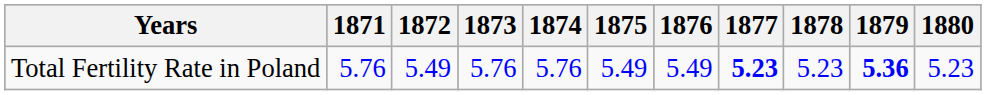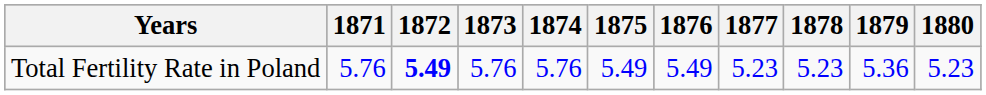(428, 67) normal -> (428, 67) bold
(755, 67) bold -> (755, 67) normal
(885, 67) bold -> (885, 67) normal
